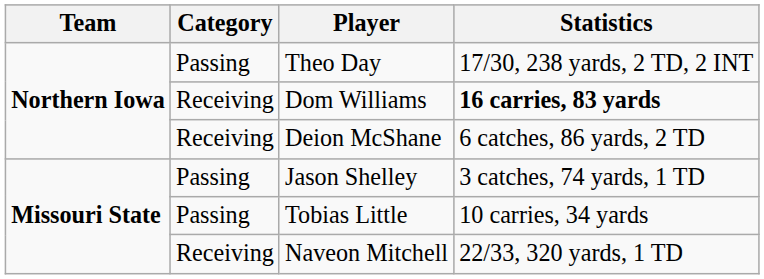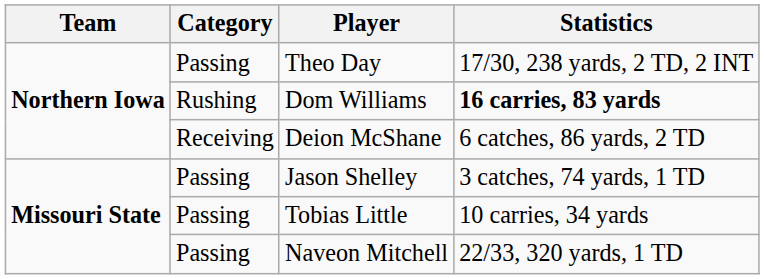(225, 100) Receiving -> (216, 100) Rushing
(225, 253) Receiving -> (213, 253) Passing
